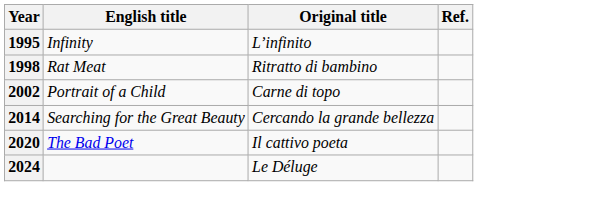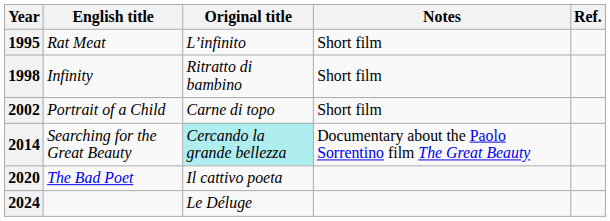+ column: (442, 17)
(70, 42) Infinity -> (76, 42) Rat Meat
(76, 67) Rat Meat -> (70, 76) Infinity
(343, 117) no background -> (236, 144) paleturquoise background
